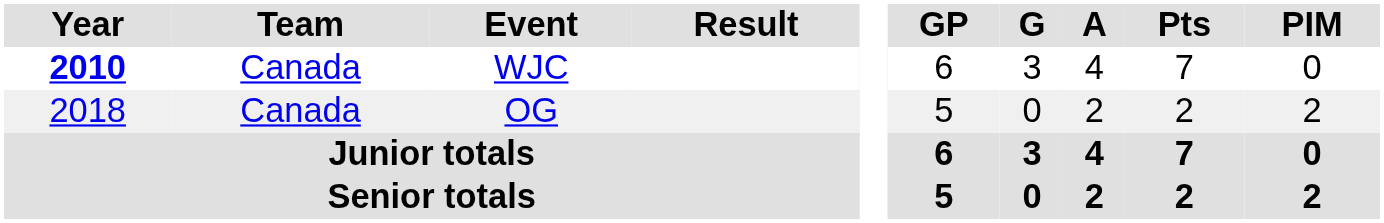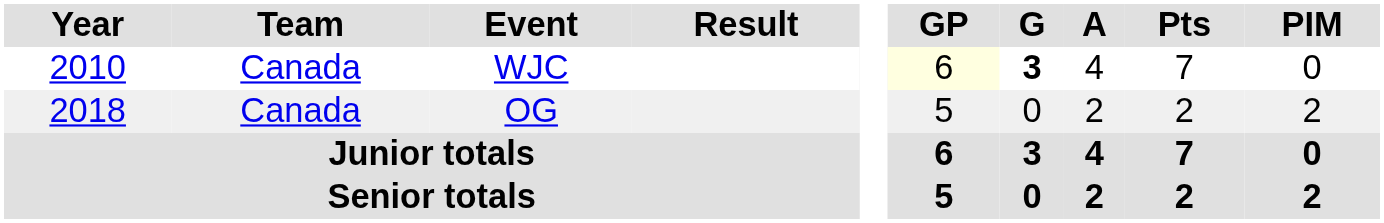(88, 67) bold -> (88, 67) normal
(944, 67) no background -> (944, 67) lightyellow background
(1032, 67) normal -> (1032, 67) bold
